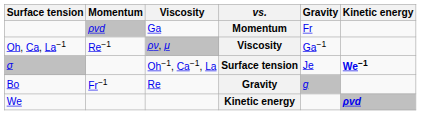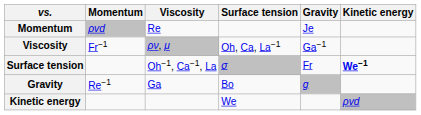columns swapped: (260, 12) <-> (45, 12)
(154, 28) Ga -> (154, 28) Re
(308, 28) Fr -> (308, 28) Je
(100, 46) Re−1 -> (98, 46) Fr−1
(308, 65) Je -> (308, 65) Fr
(98, 84) Fr−1 -> (100, 84) Re−1
(154, 84) Re -> (154, 84) Ga
(352, 102) bold -> (351, 102) normal
